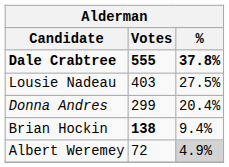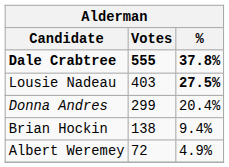(200, 84) normal -> (200, 84) bold
(143, 129) bold -> (143, 129) normal
(195, 151) lightgrey background -> (195, 151) no background
